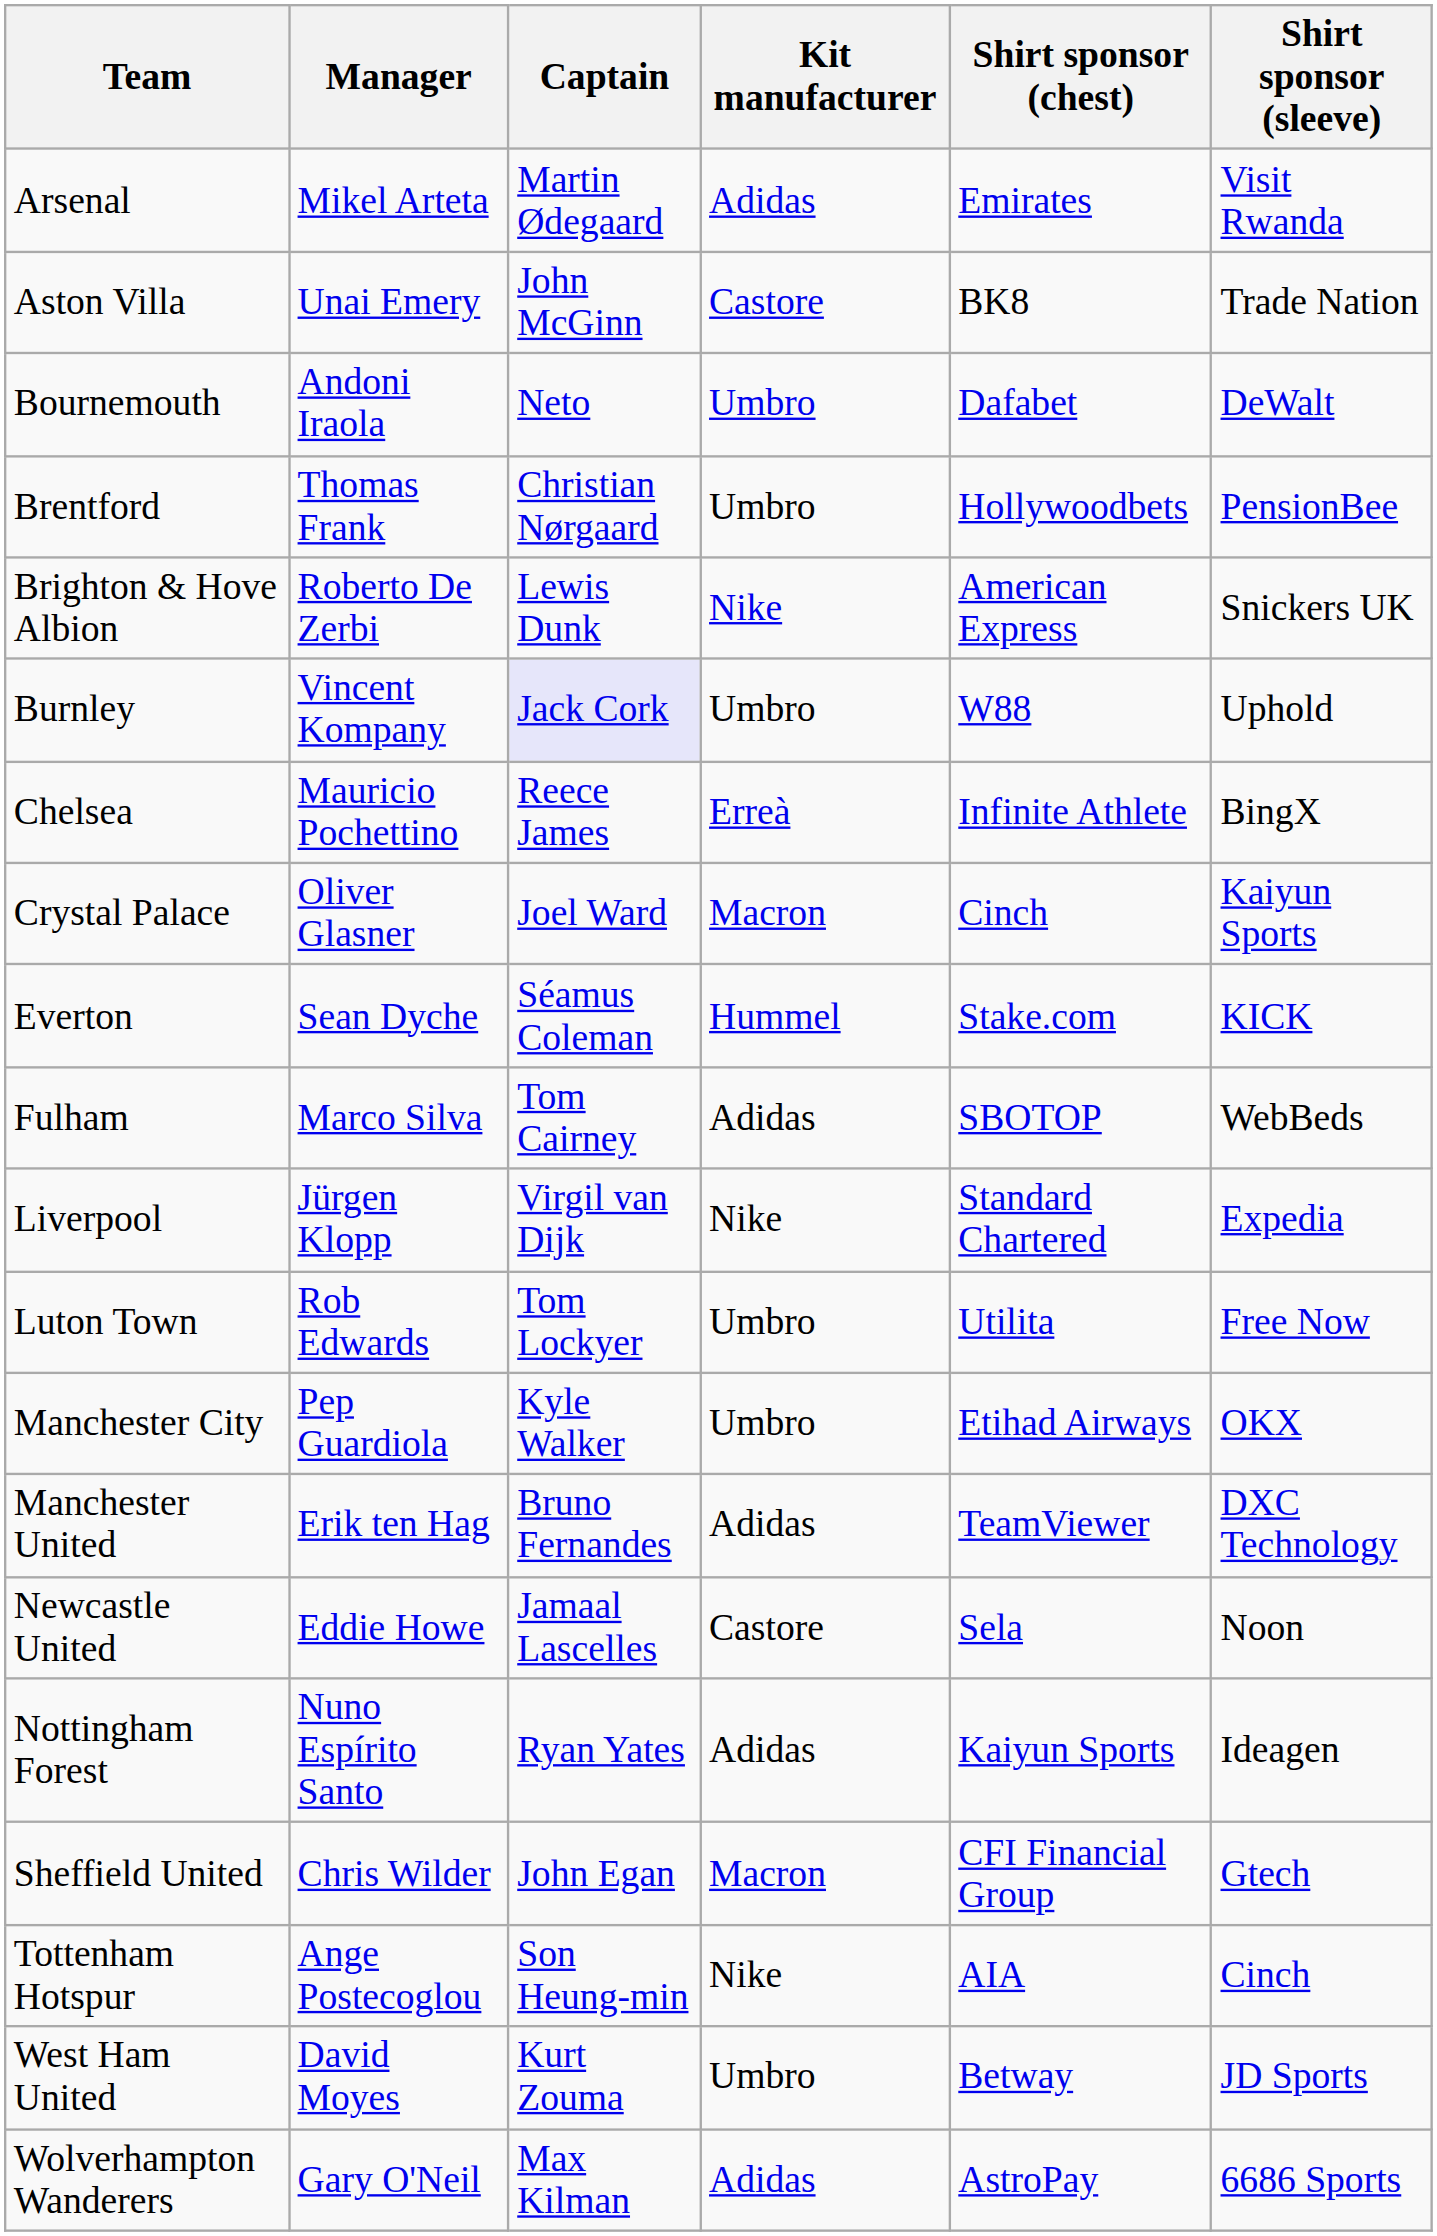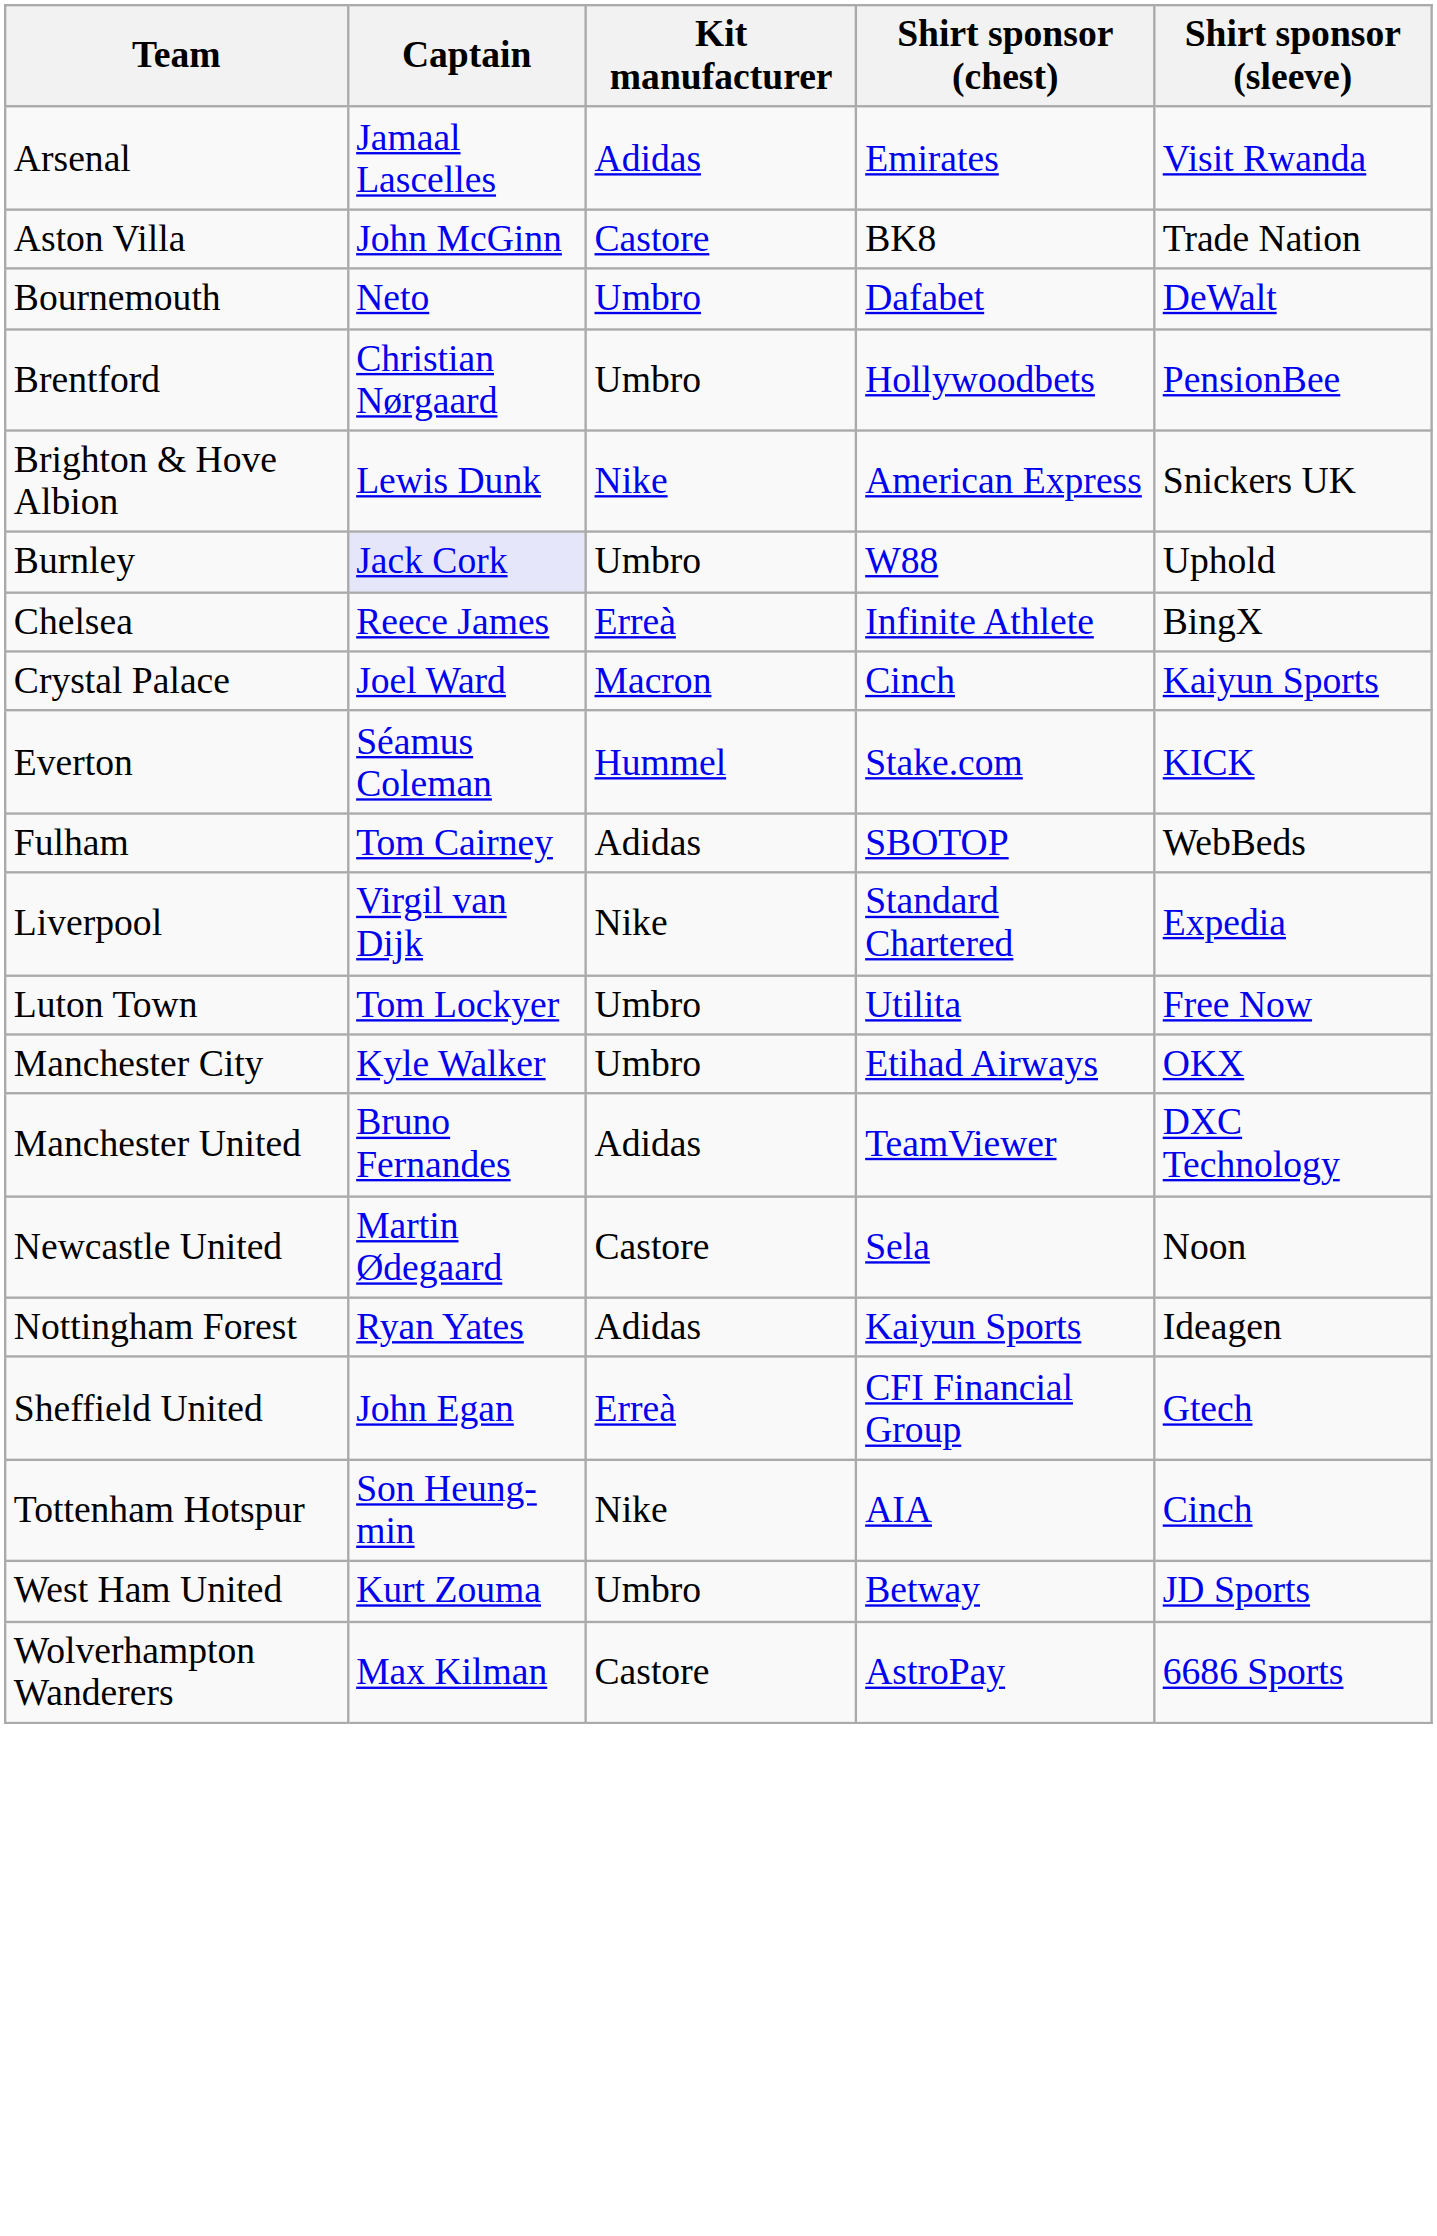- column: (399, 76)
(590, 199) Martin Ødegaard -> (426, 157) Jamaal Lascelles
(587, 1626) Jamaal Lascelles -> (429, 1246) Martin Ødegaard
(768, 1872) Macron -> (635, 1407) Erreà
(762, 2178) Adidas -> (652, 1671) Castore
